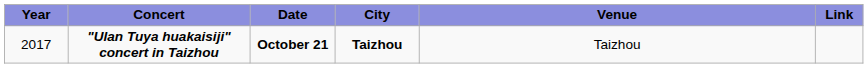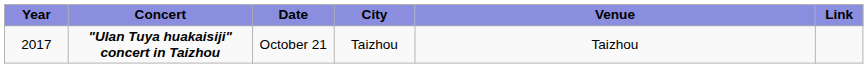(293, 44) bold -> (293, 44) normal
(377, 44) bold -> (374, 44) normal
